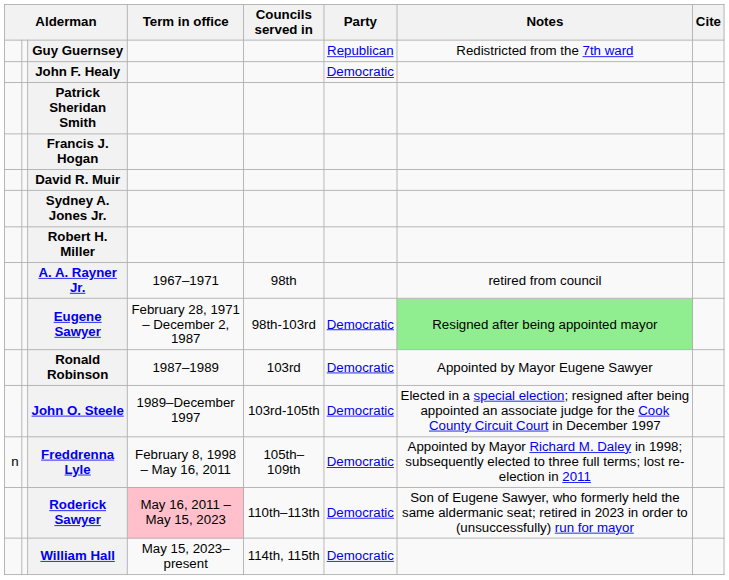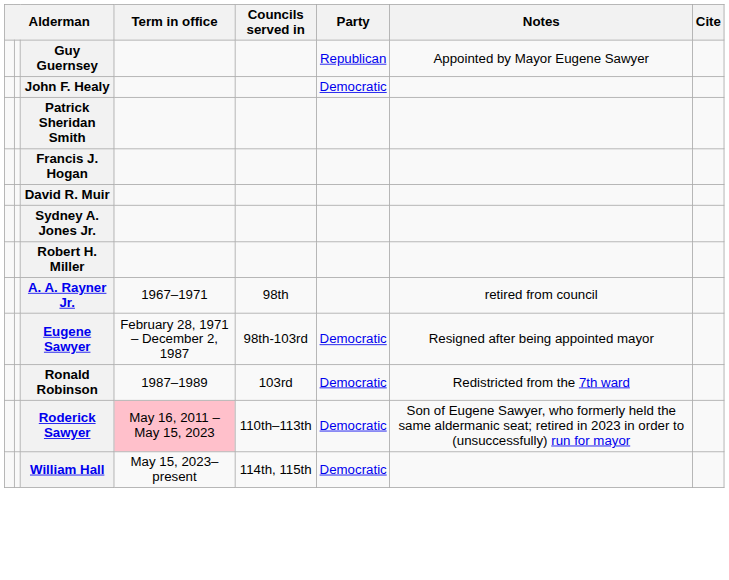(545, 51) Redistricted from the 7th ward -> (541, 58) Appointed by Mayor Eugene Sawyer
(545, 324) lightgreen background -> (541, 339) no background
(545, 367) Appointed by Mayor Eugene Sawyer -> (541, 382) Redistricted from the 7th ward
- row: (78, 411)
- row: (78, 461)
